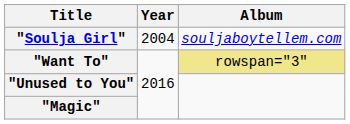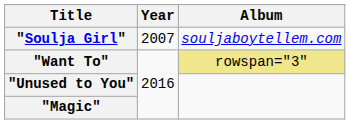(158, 39) 2004 -> (158, 39) 2007
